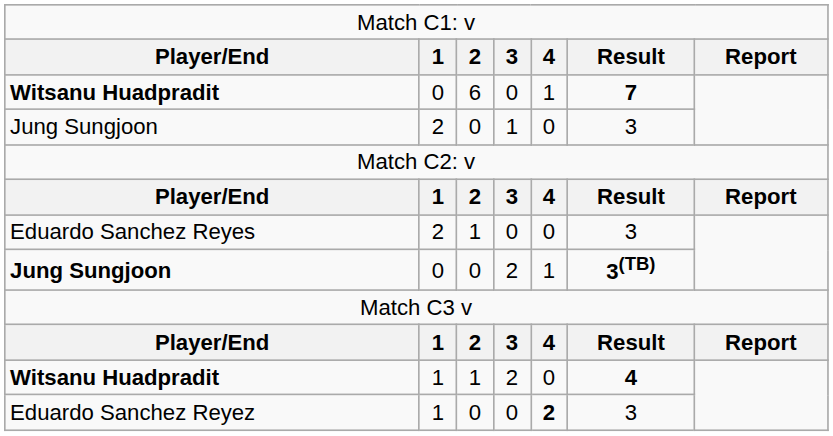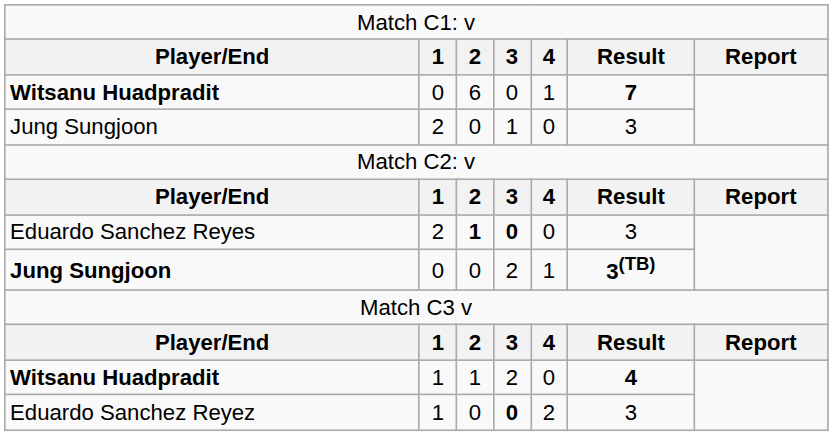(475, 232) normal -> (475, 232) bold
(512, 232) normal -> (512, 232) bold
(512, 412) normal -> (512, 412) bold
(549, 412) bold -> (549, 412) normal
